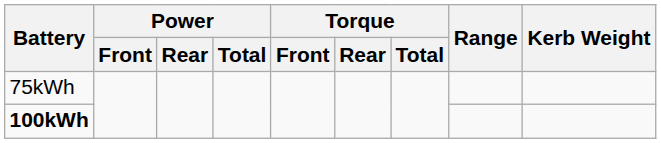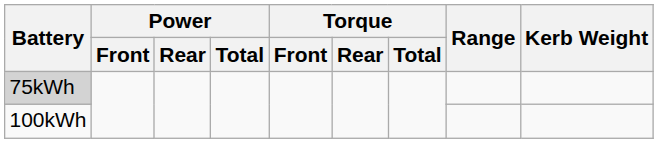(42, 87) no background -> (42, 87) lightgrey background
(49, 120) bold -> (48, 120) normal
